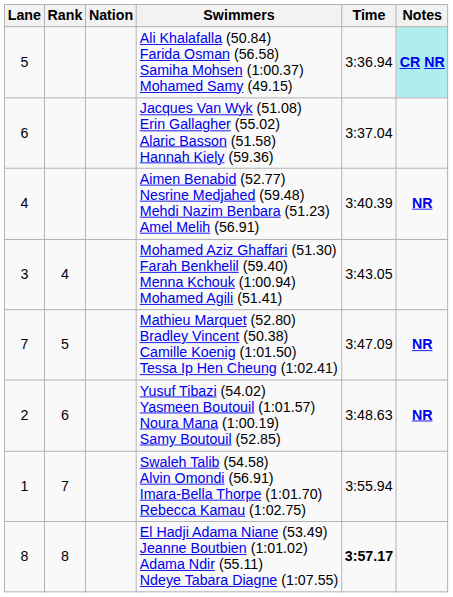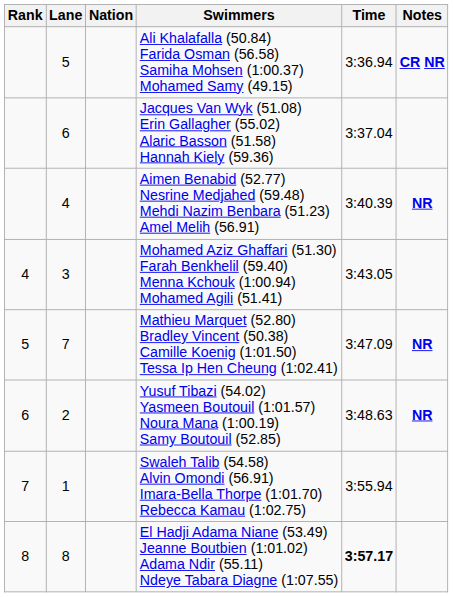columns swapped: (65, 15) <-> (24, 15)
(422, 62) paleturquoise background -> (422, 62) no background
